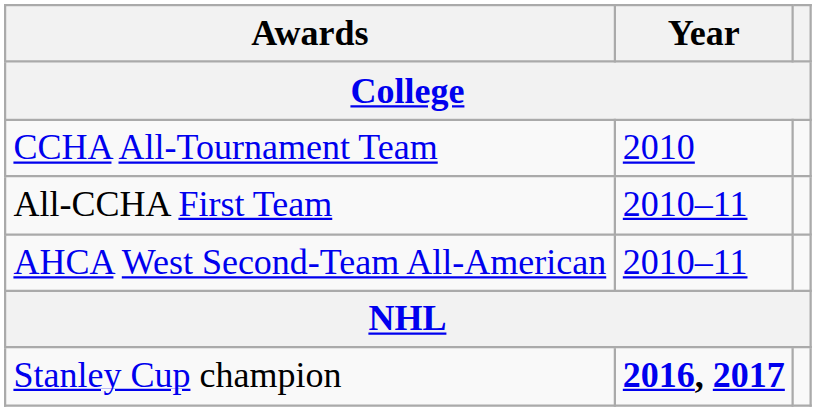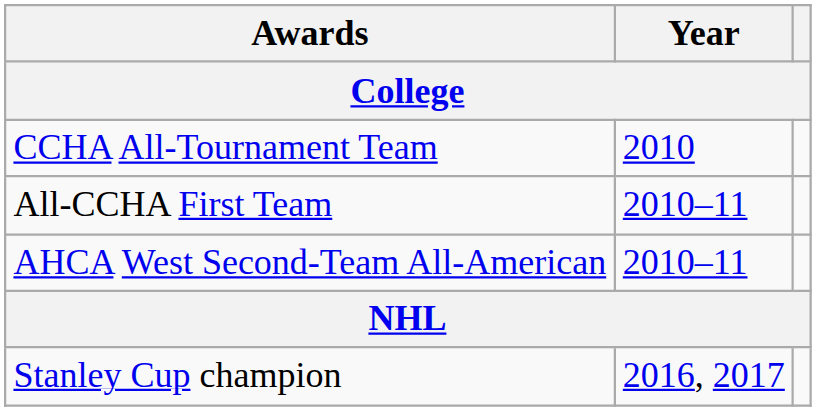(704, 375) bold -> (704, 375) normal
